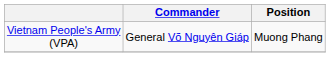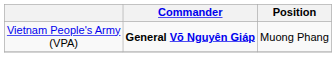(187, 36) normal -> (190, 36) bold
